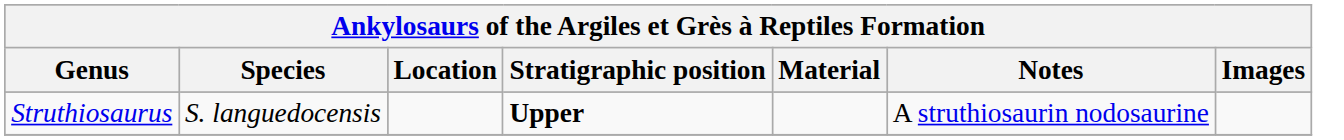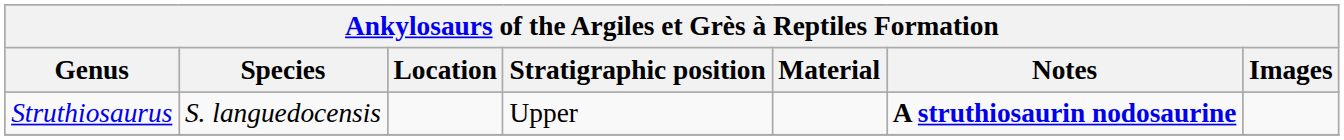(547, 112) bold -> (544, 112) normal
(1051, 112) normal -> (1065, 112) bold
